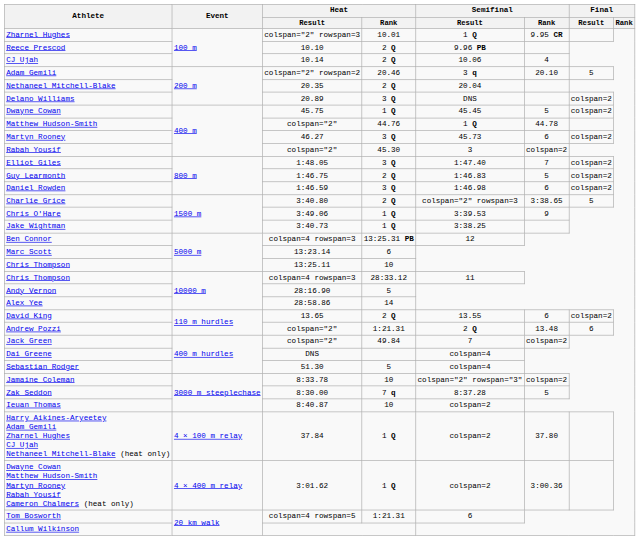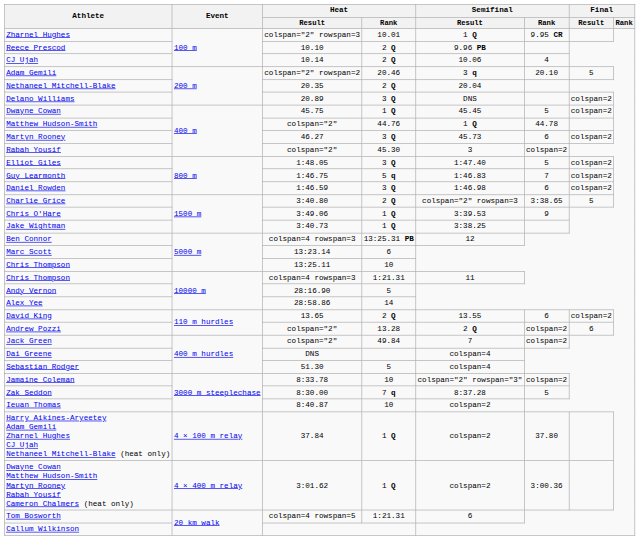(547, 162) 7 -> (547, 162) 5
(389, 175) 2 Q -> (389, 175) 5 q
(547, 175) 5 -> (547, 175) 7
(389, 277) 28:33.12 -> (389, 277) 1:21.31
(389, 328) 1:21.31 -> (389, 328) 13.28
(547, 328) 13.48 -> (547, 328) colspan=2
